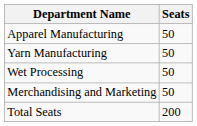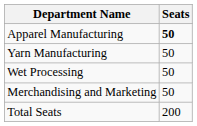(168, 33) normal -> (168, 33) bold
